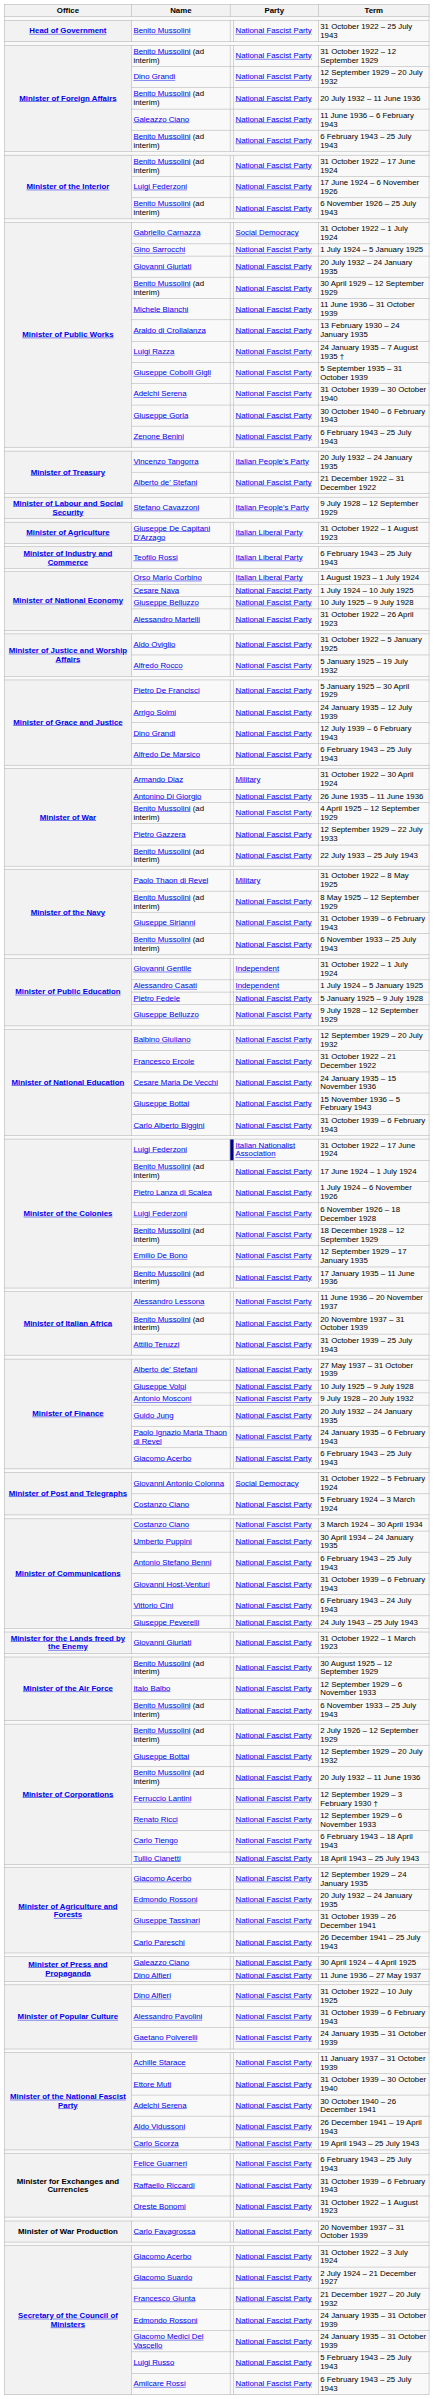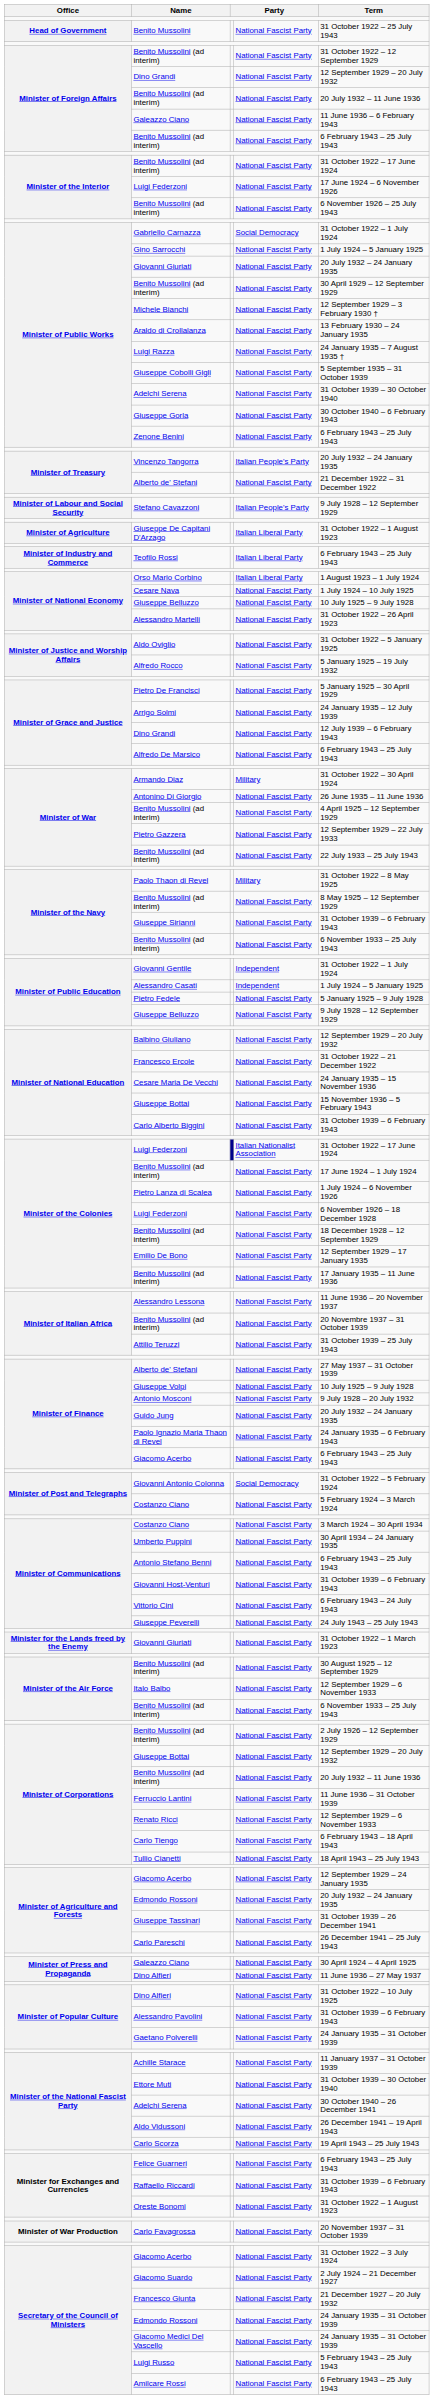(367, 309) 11 June 1936 – 31 October 1939 -> (361, 309) 12 September 1929 – 3 February 1930 †
(361, 1798) 12 September 1929 – 3 February 1930 † -> (367, 1798) 11 June 1936 – 31 October 1939
